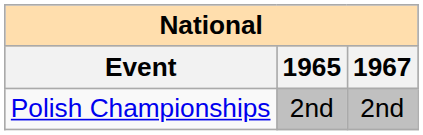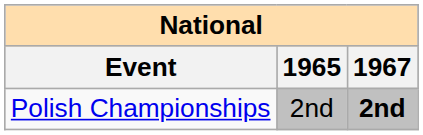(382, 108) normal -> (382, 108) bold
